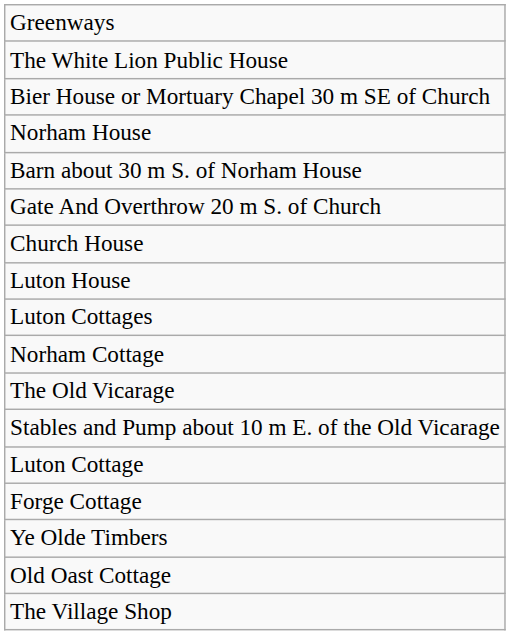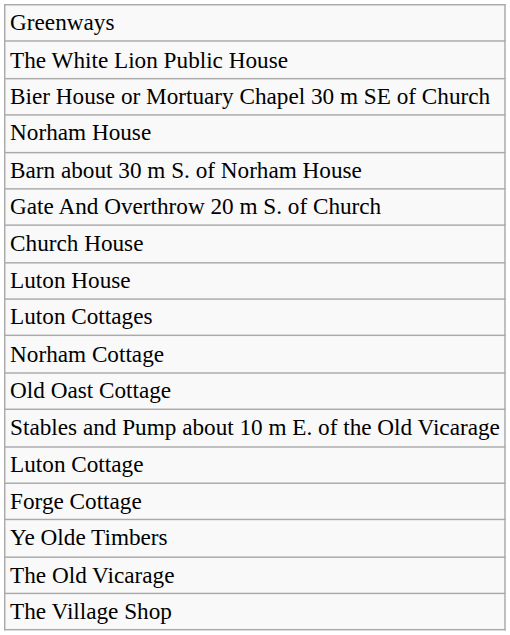(92, 390) The Old Vicarage -> (91, 390) Old Oast Cottage
(91, 574) Old Oast Cottage -> (92, 574) The Old Vicarage
